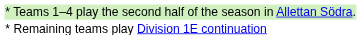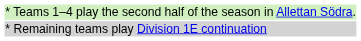(136, 28) no background -> (136, 28) lightgrey background
